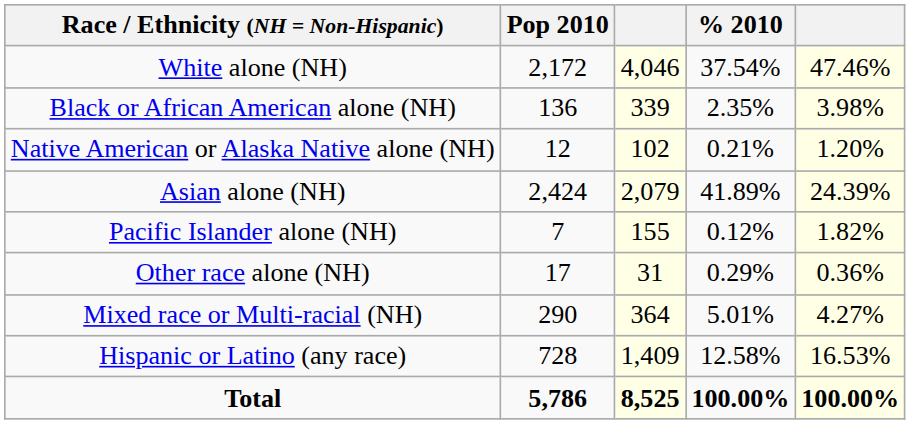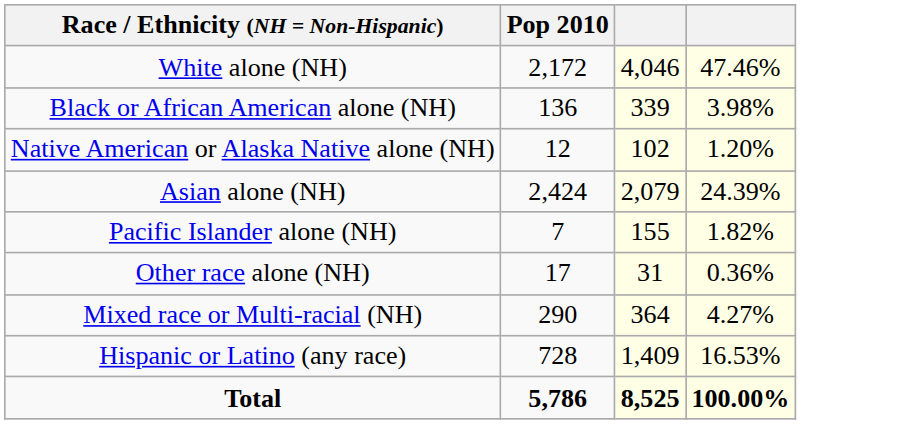- column: (740, 25)
